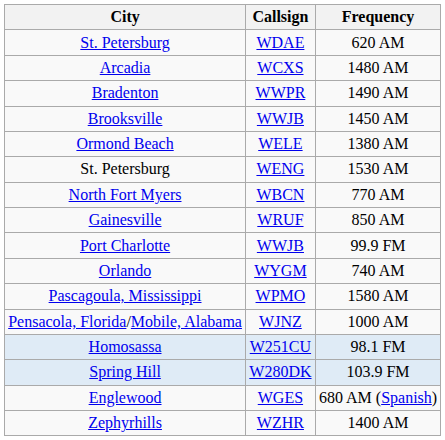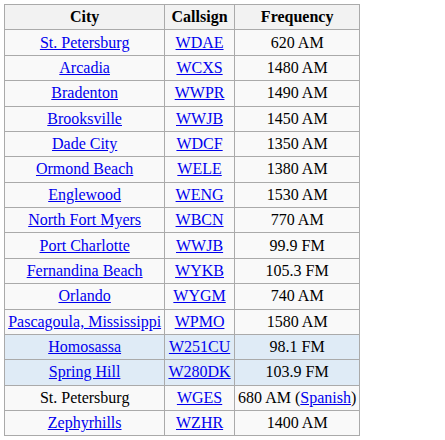+ row: (297, 144)
(125, 169) St. Petersburg -> (85, 194) Englewood
- row: (378, 220)
+ row: (297, 270)
- row: (378, 321)
(125, 397) Englewood -> (85, 397) St. Petersburg
